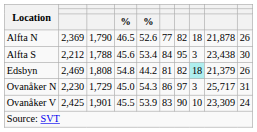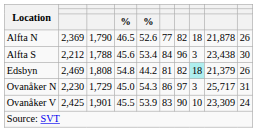(182, 54) 95 -> (182, 54) 96
